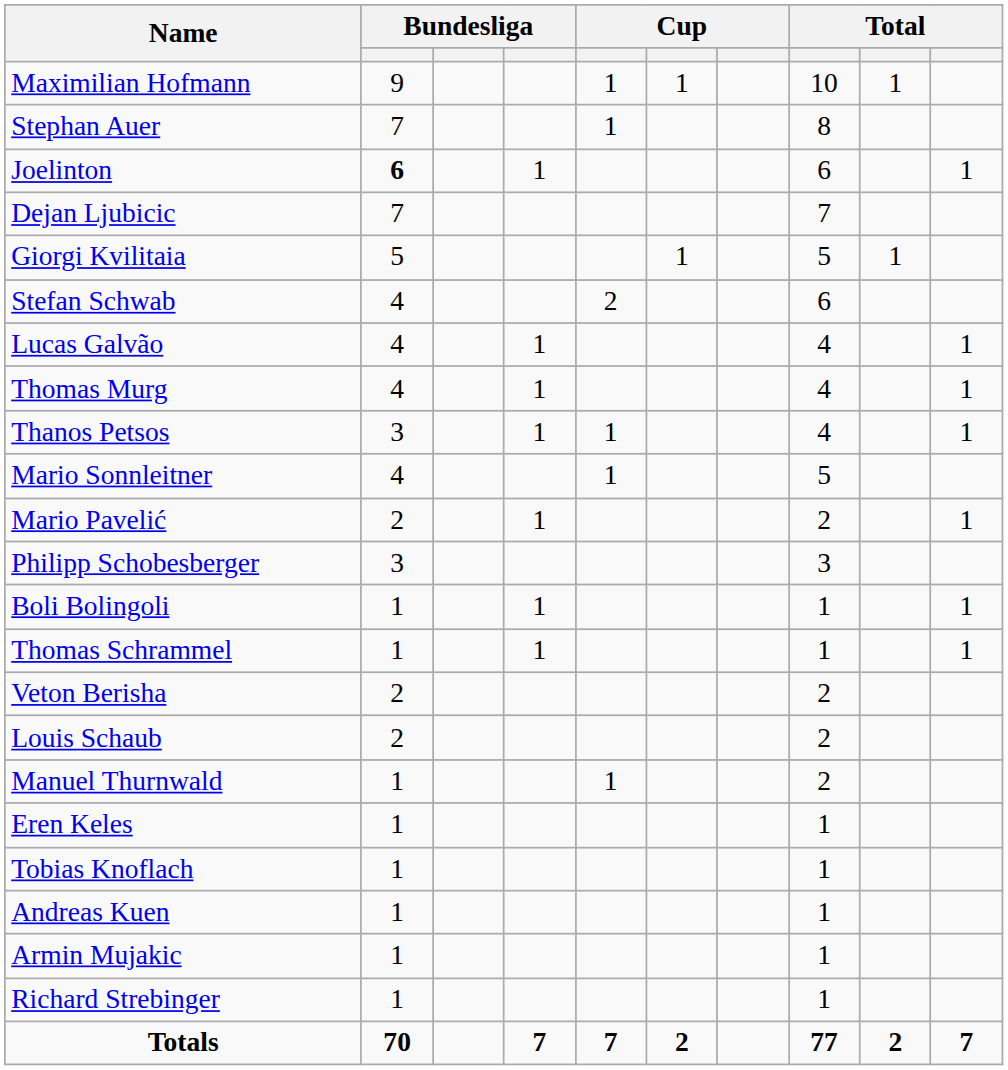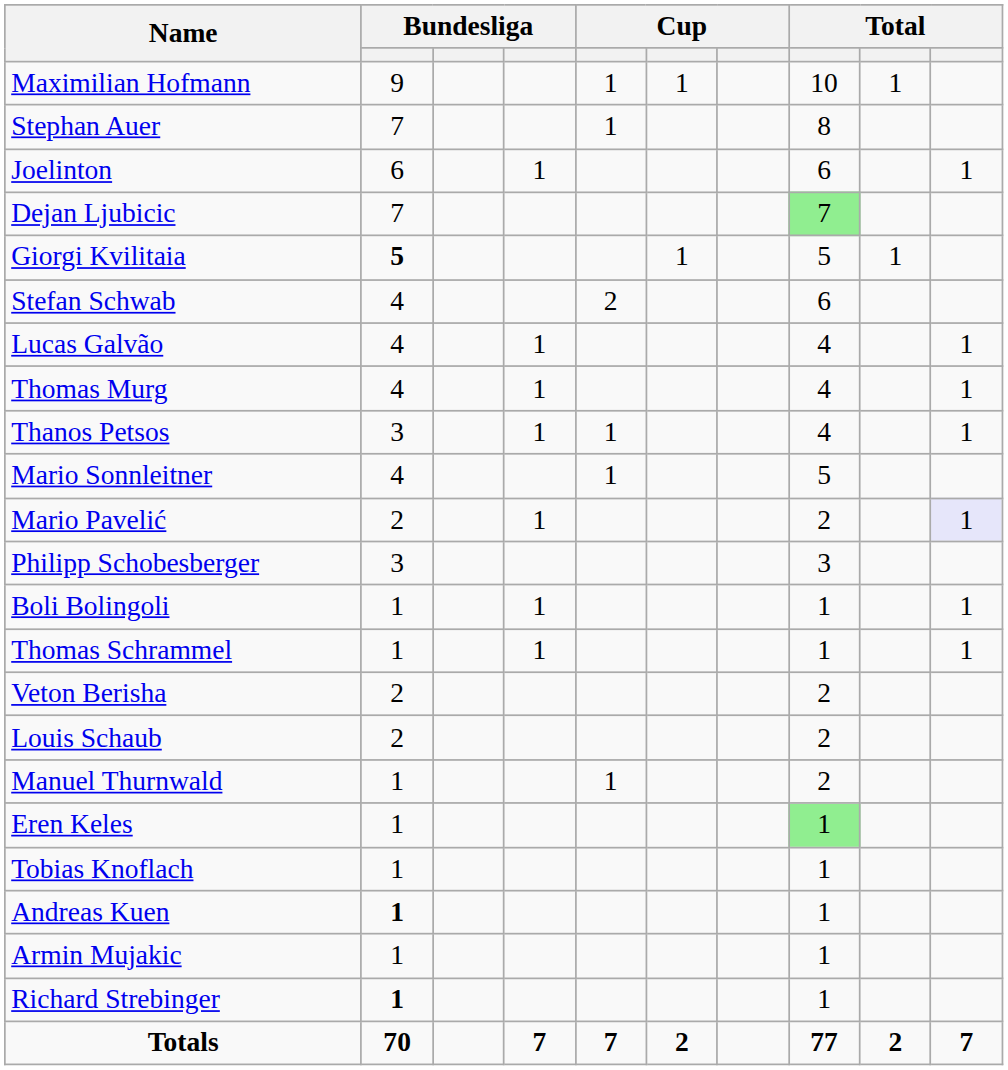(397, 169) bold -> (397, 169) normal
(824, 213) no background -> (824, 213) lightgreen background
(397, 257) normal -> (397, 257) bold
(966, 519) no background -> (966, 519) lavender background
(824, 824) no background -> (824, 824) lightgreen background
(397, 911) normal -> (397, 911) bold
(397, 999) normal -> (397, 999) bold
